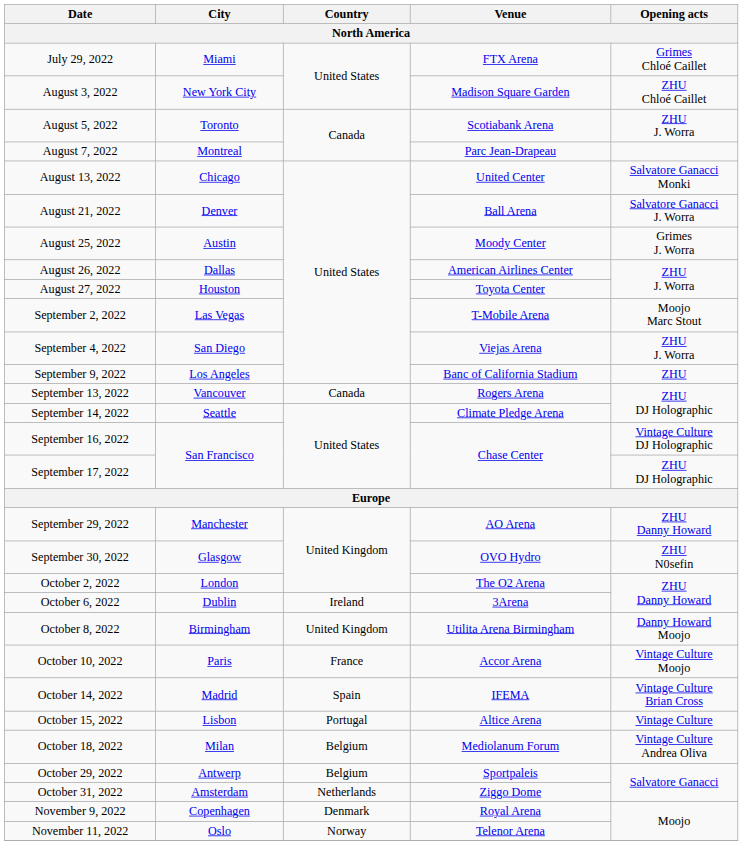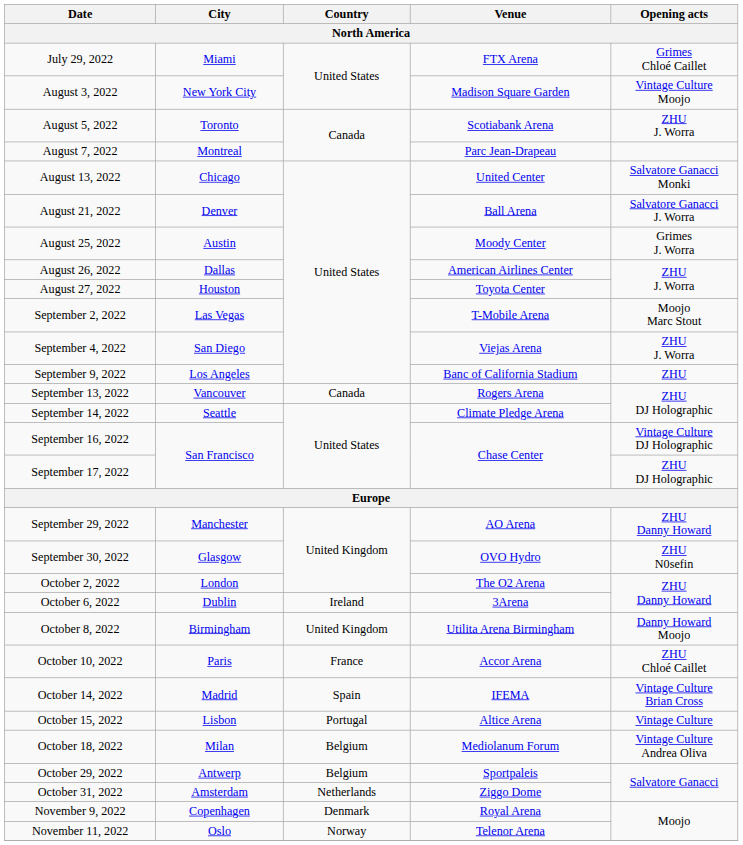(674, 92) ZHU Chloé Caillet -> (674, 92) Vintage Culture Moojo
(674, 661) Vintage Culture Moojo -> (674, 661) ZHU Chloé Caillet
